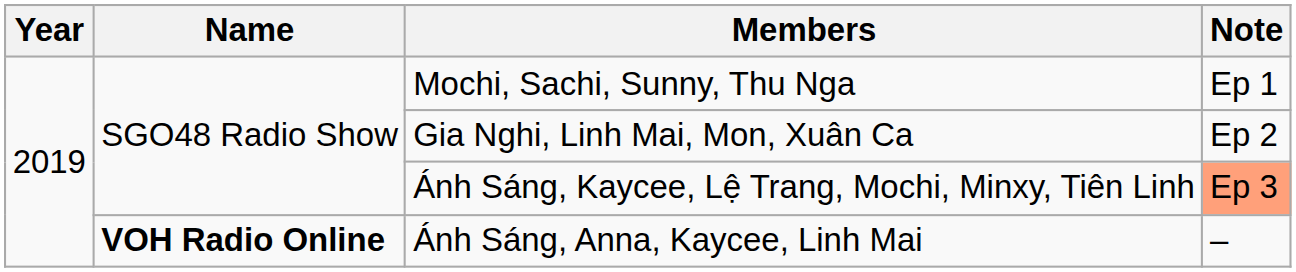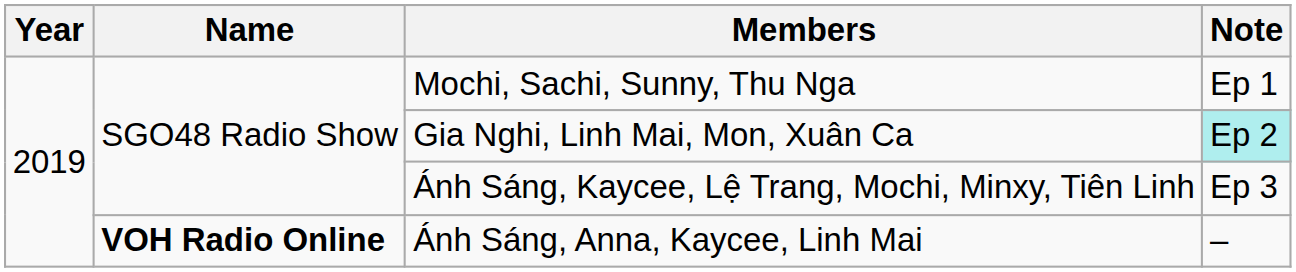(1244, 135) no background -> (1244, 135) paleturquoise background
(1244, 187) lightsalmon background -> (1244, 187) no background
